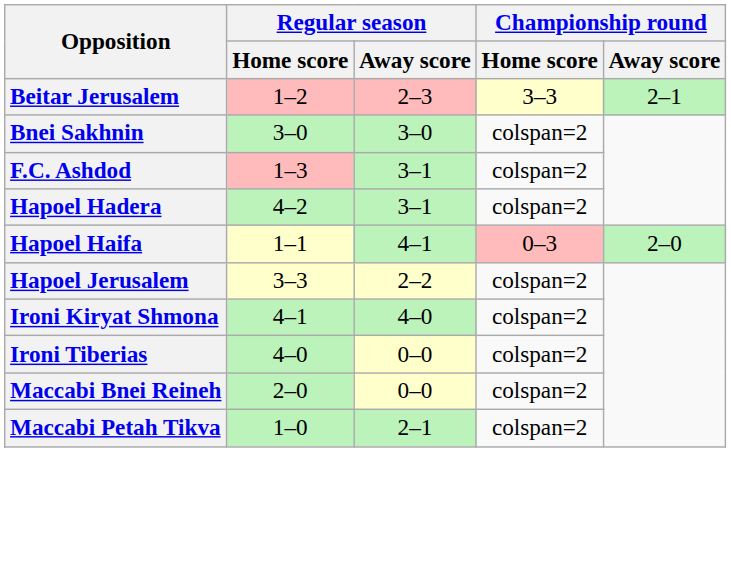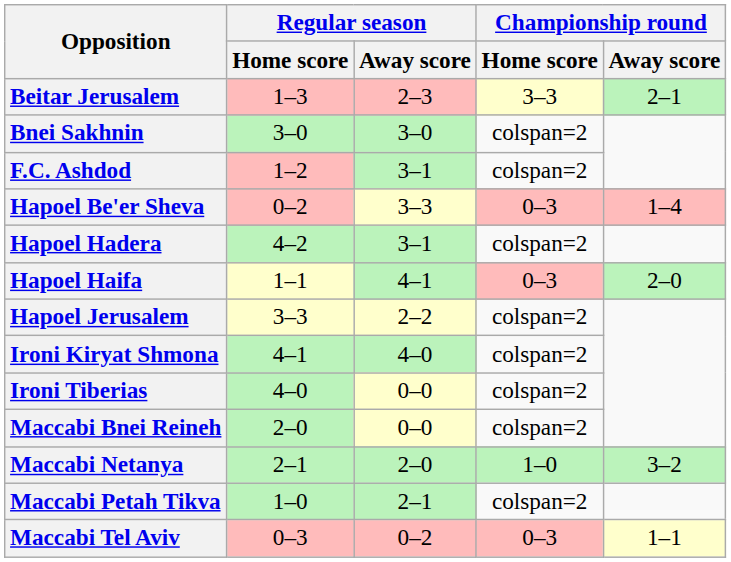(290, 96) 1–2 -> (290, 96) 1–3
(290, 170) 1–3 -> (290, 170) 1–2
+ row: (107, 206)
+ row: (97, 464)
+ row: (95, 538)
